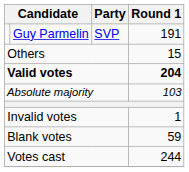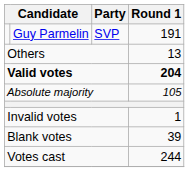(174, 53) 15 -> (174, 53) 13
(172, 92) 103 -> (172, 92) 105
(174, 136) 59 -> (174, 136) 39
